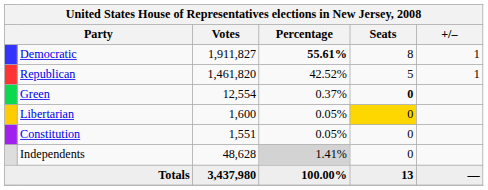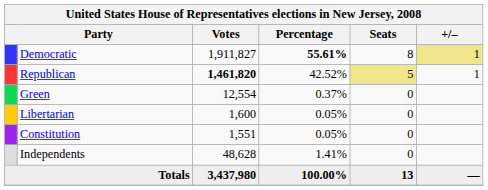(477, 54) no background -> (477, 54) khaki background
(232, 74) normal -> (232, 74) bold
(410, 74) no background -> (410, 74) khaki background
(410, 94) bold -> (410, 94) normal
(410, 114) gold background -> (410, 114) no background
(331, 155) lightgrey background -> (331, 155) no background
